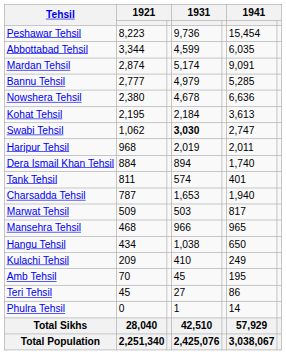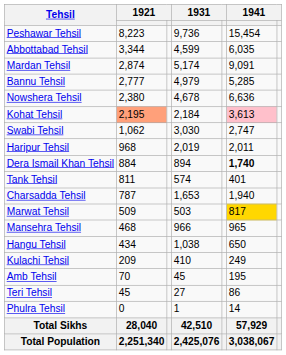(132, 114) no background -> (132, 114) lightsalmon background
(242, 114) no background -> (242, 114) pink background
(187, 131) bold -> (187, 131) normal
(242, 163) normal -> (242, 163) bold
(237, 212) no background -> (237, 212) gold background
